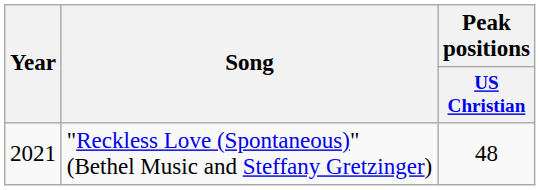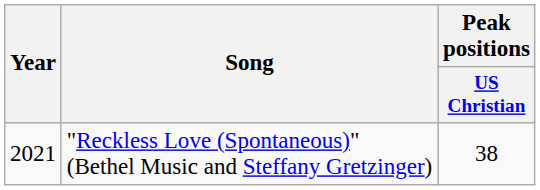(486, 153) 48 -> (486, 153) 38
